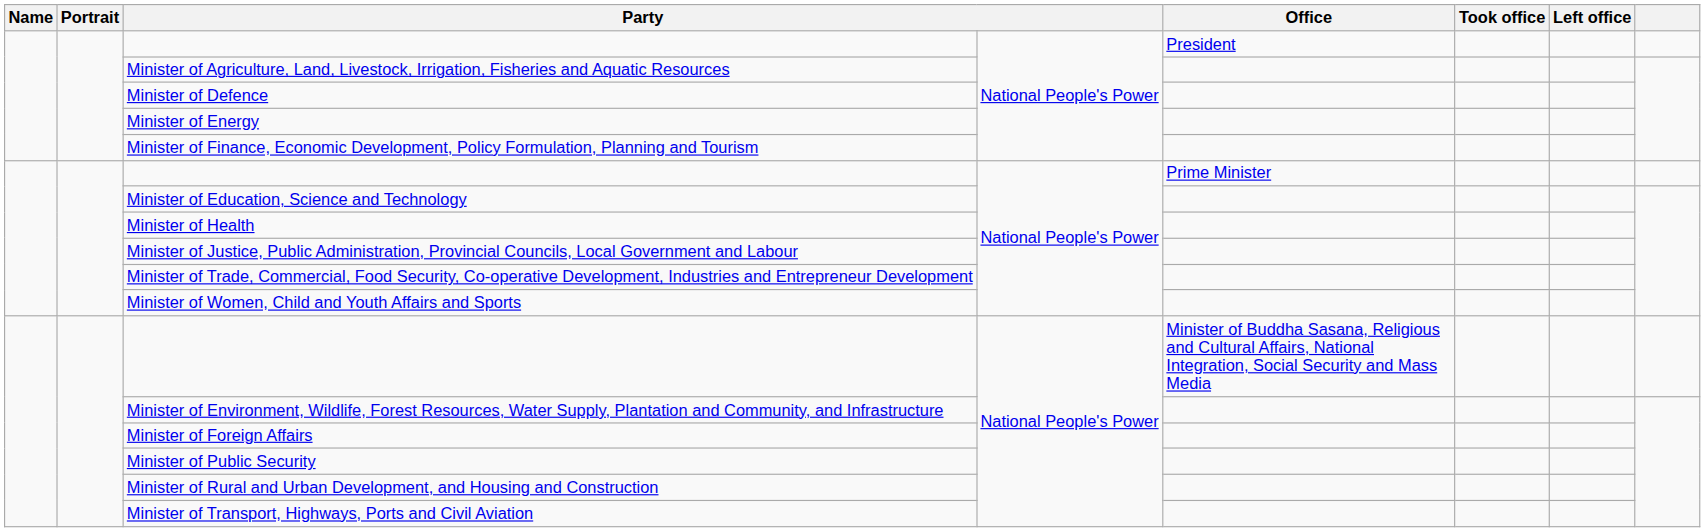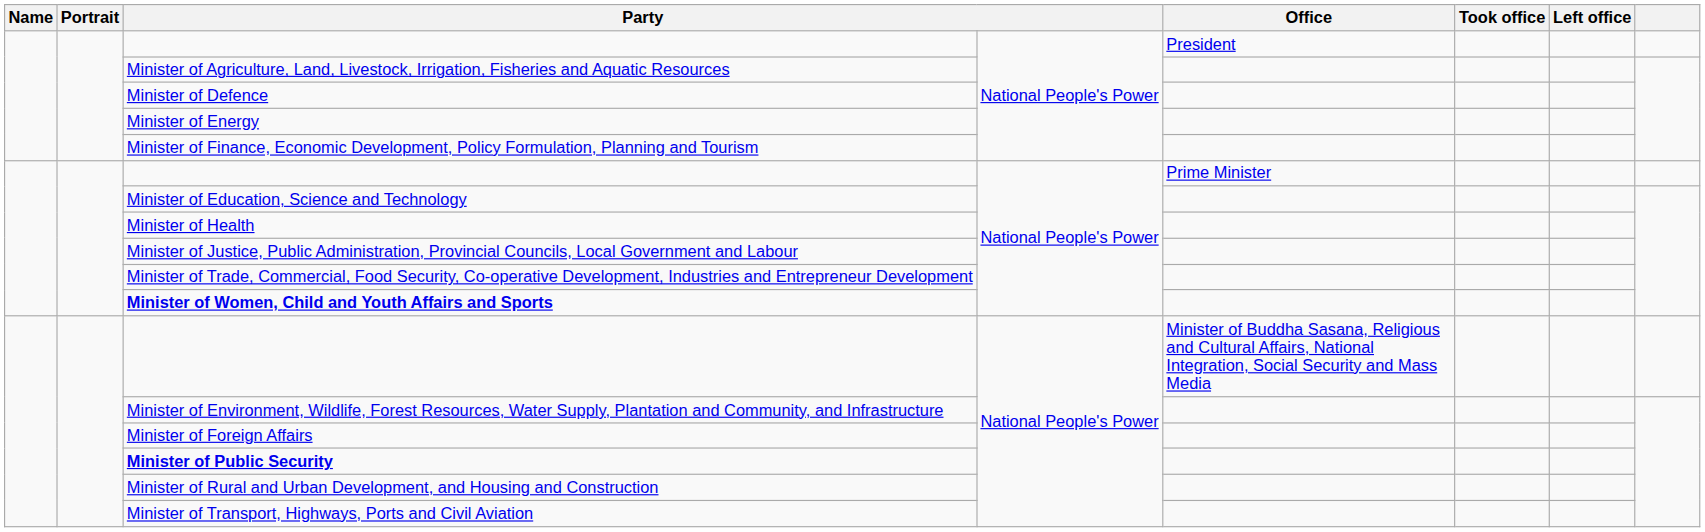(324, 303) normal -> (340, 303) bold
(221, 462) normal -> (230, 462) bold
